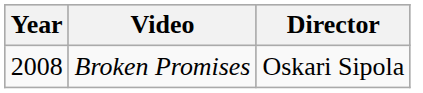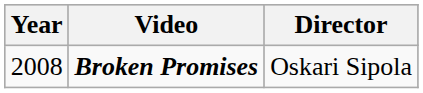(163, 66) normal -> (166, 66) bold
